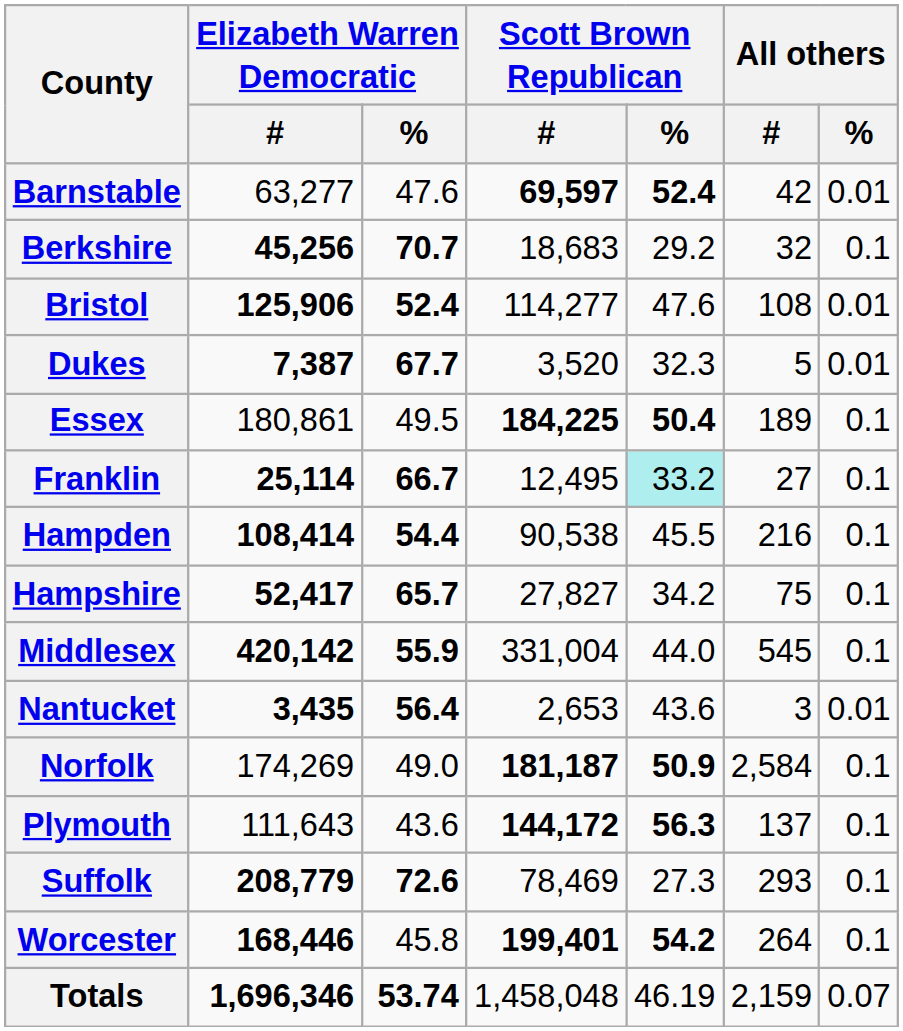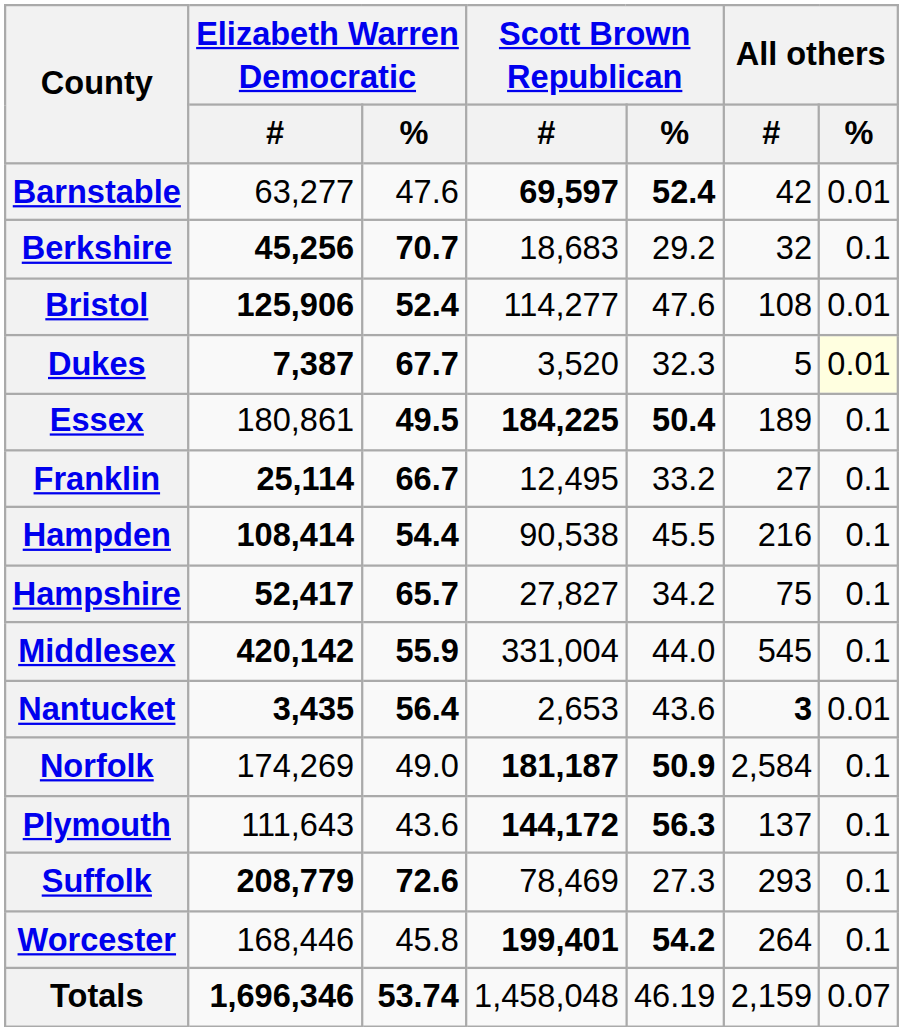(859, 364) no background -> (859, 364) lightyellow background
(427, 421) normal -> (427, 421) bold
(684, 479) paleturquoise background -> (684, 479) no background
(803, 709) normal -> (803, 709) bold
(295, 939) bold -> (295, 939) normal
